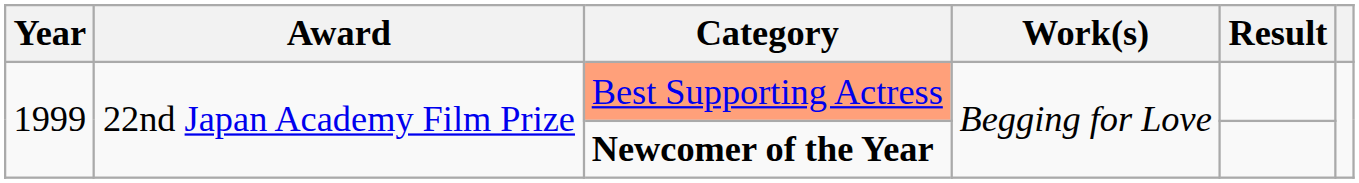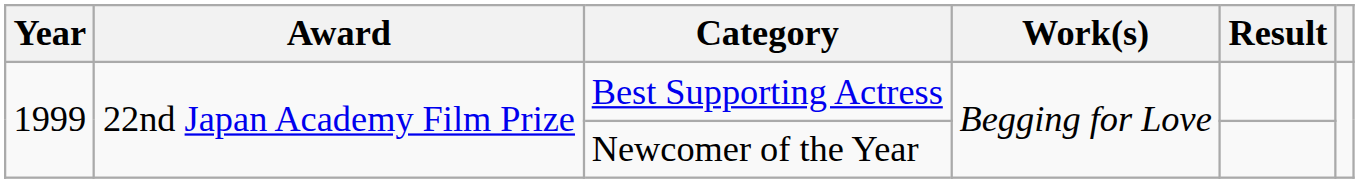(767, 90) lightsalmon background -> (767, 90) no background
(763, 148) bold -> (755, 148) normal
